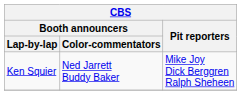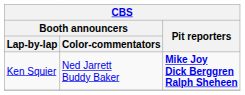(200, 71) normal -> (201, 71) bold
